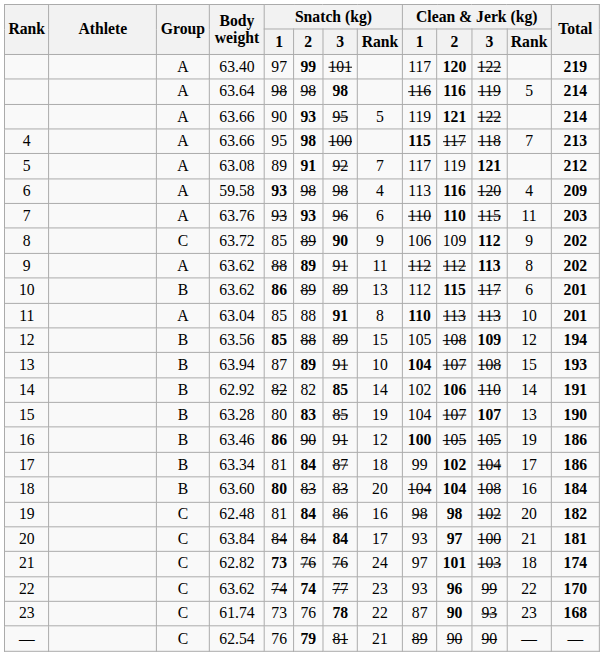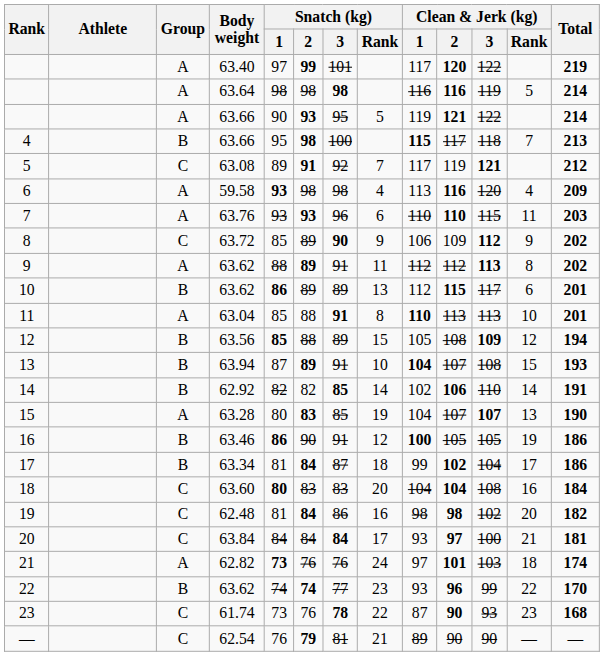(183, 141) A -> (183, 141) B
(183, 166) A -> (183, 166) C
(183, 414) B -> (183, 414) A
(183, 489) B -> (183, 489) C
(183, 564) C -> (183, 564) A
(183, 588) C -> (183, 588) B
